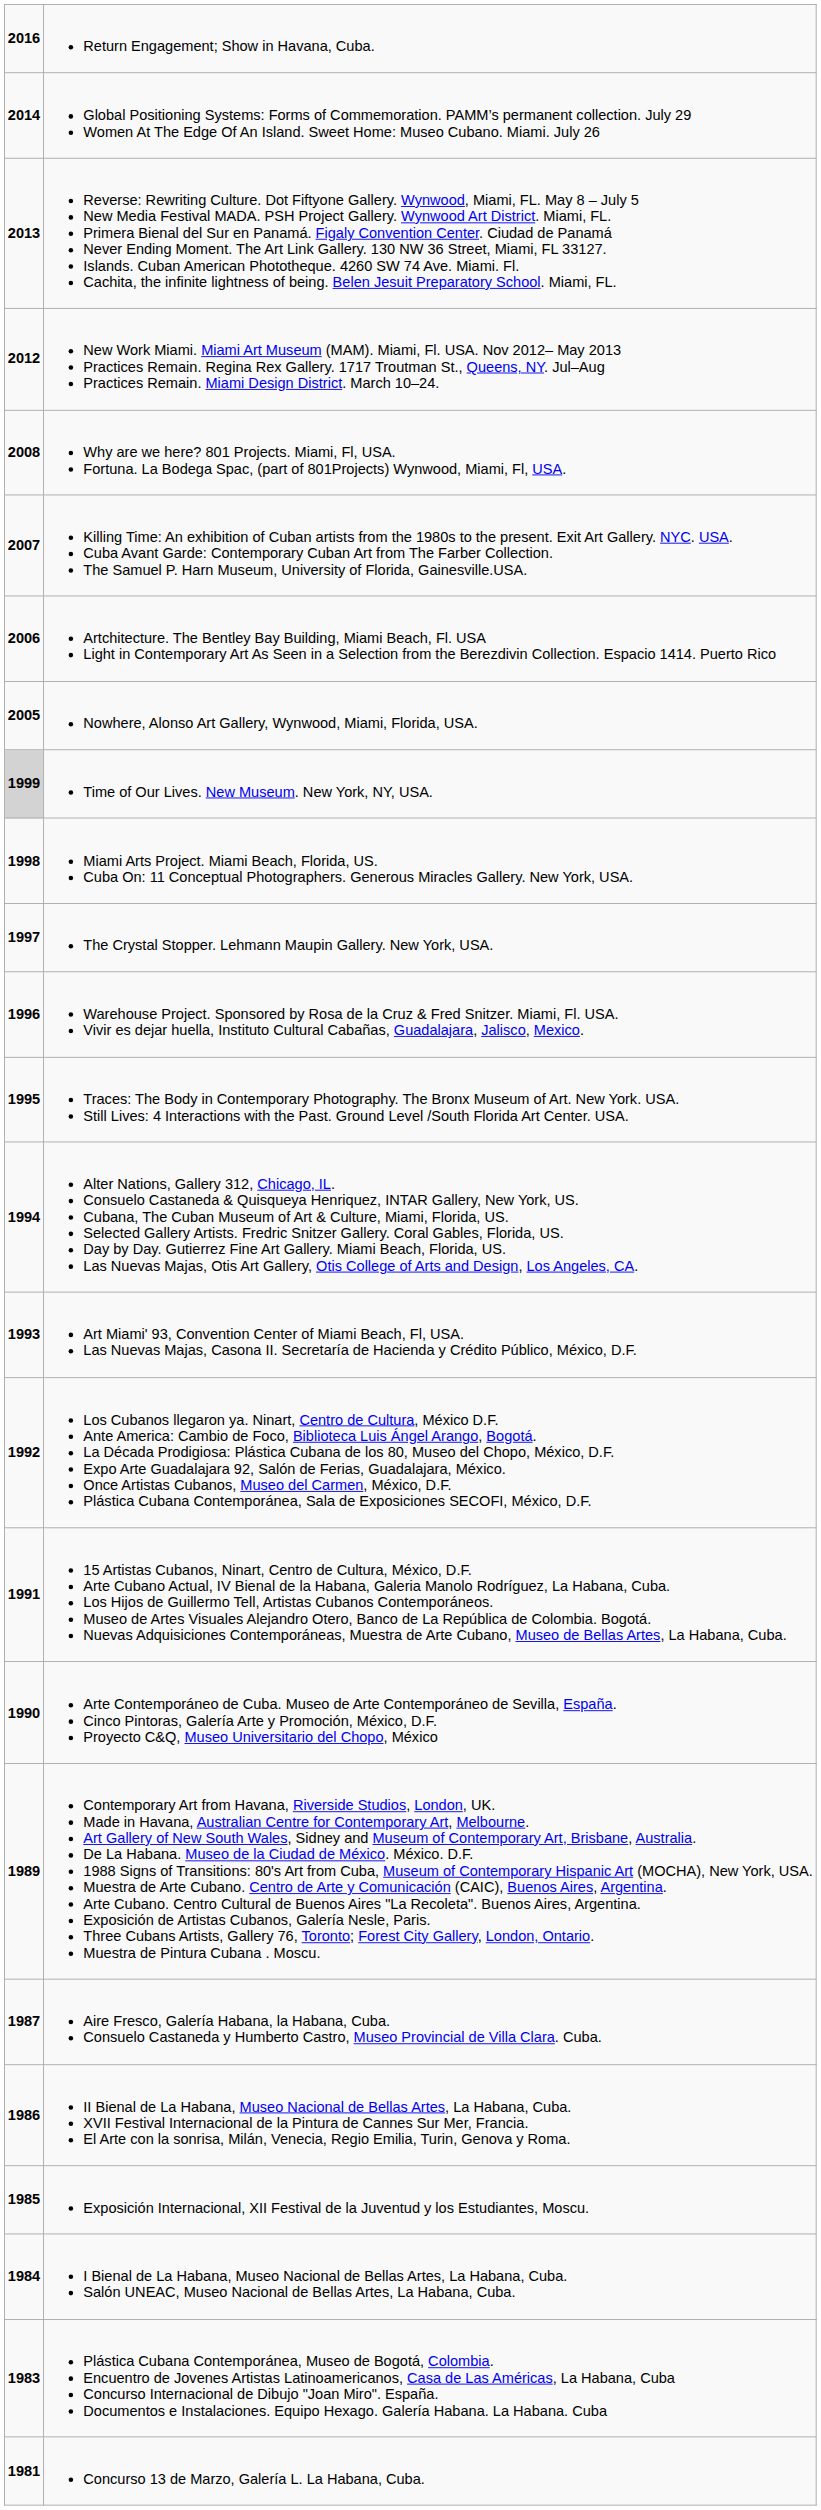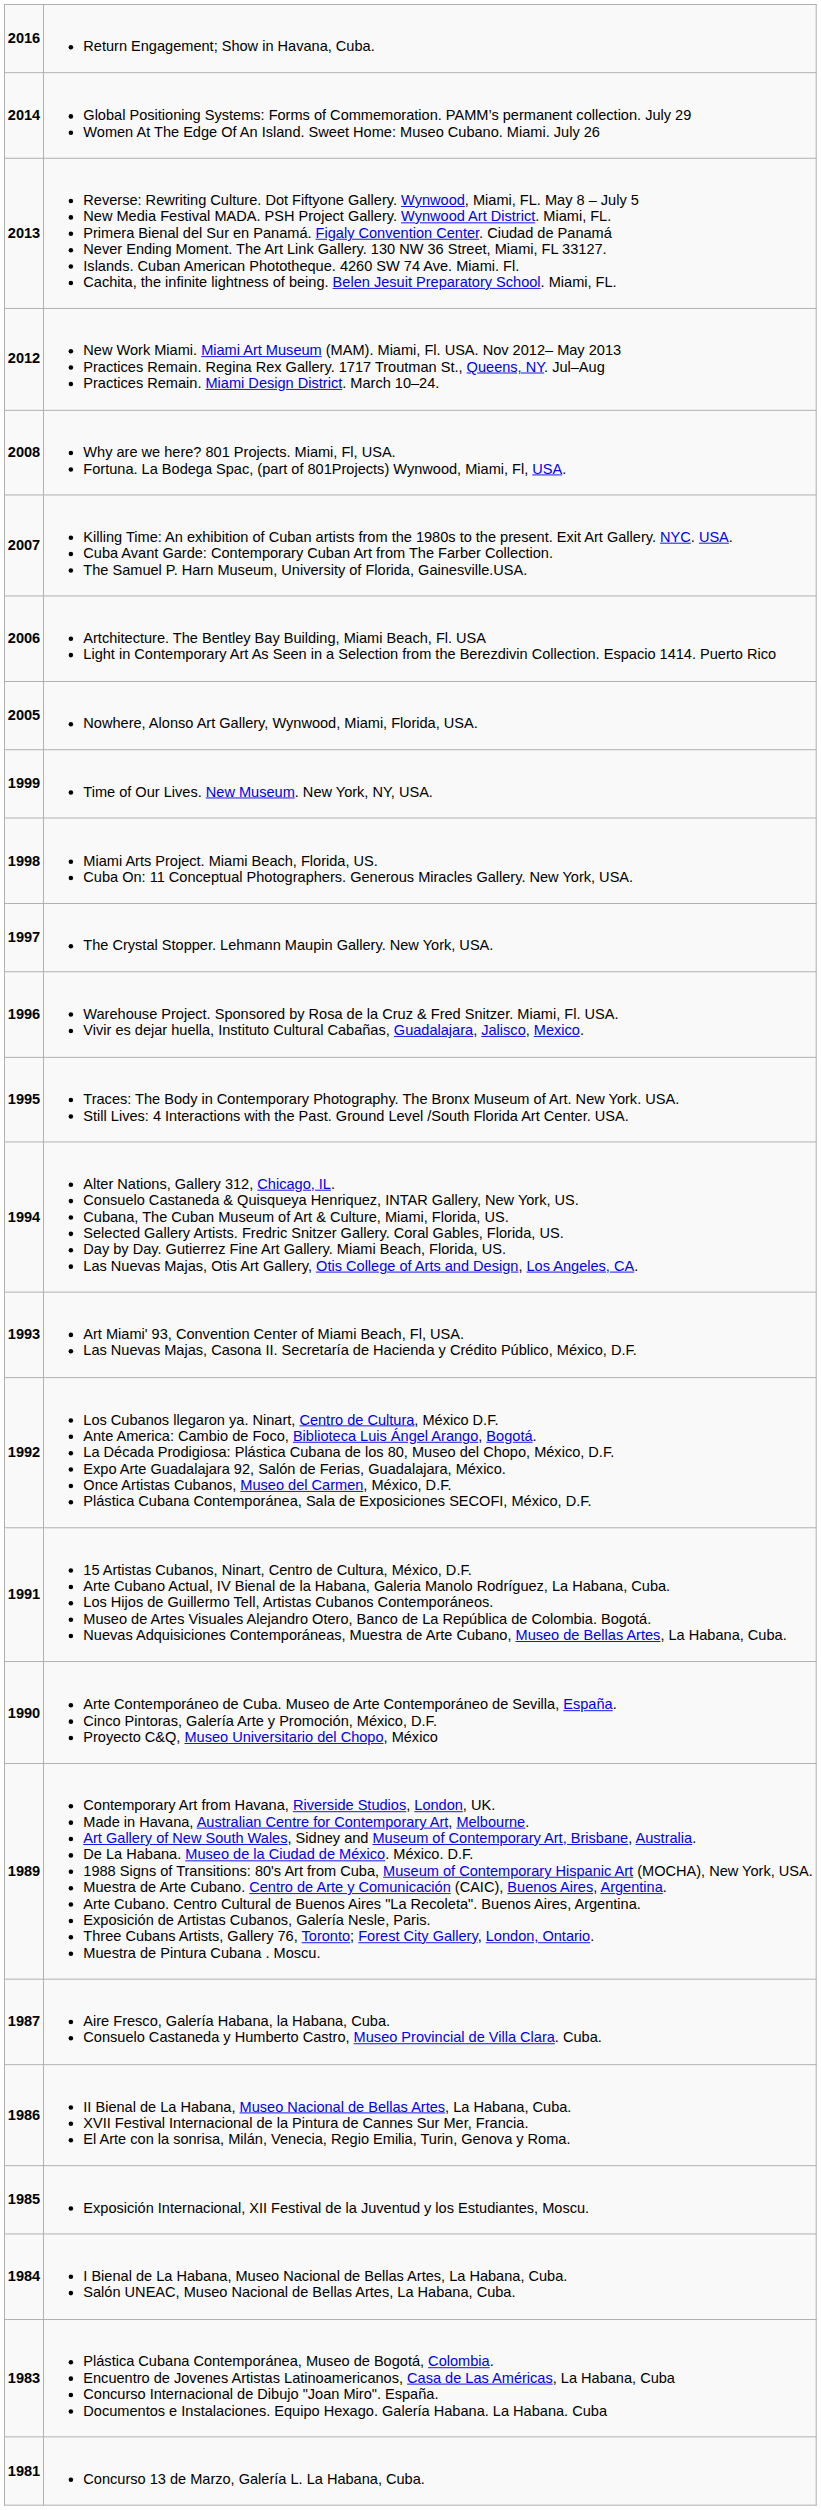(24, 784) lightgrey background -> (24, 784) no background
